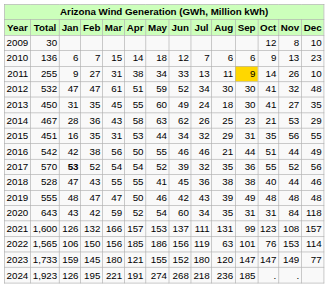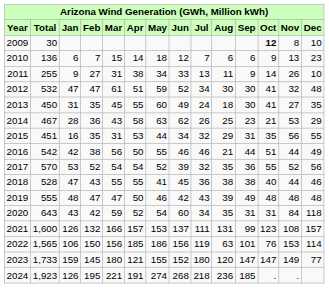(271, 43) normal -> (271, 43) bold
(253, 74) gold background -> (253, 74) no background
(73, 167) bold -> (73, 167) normal
